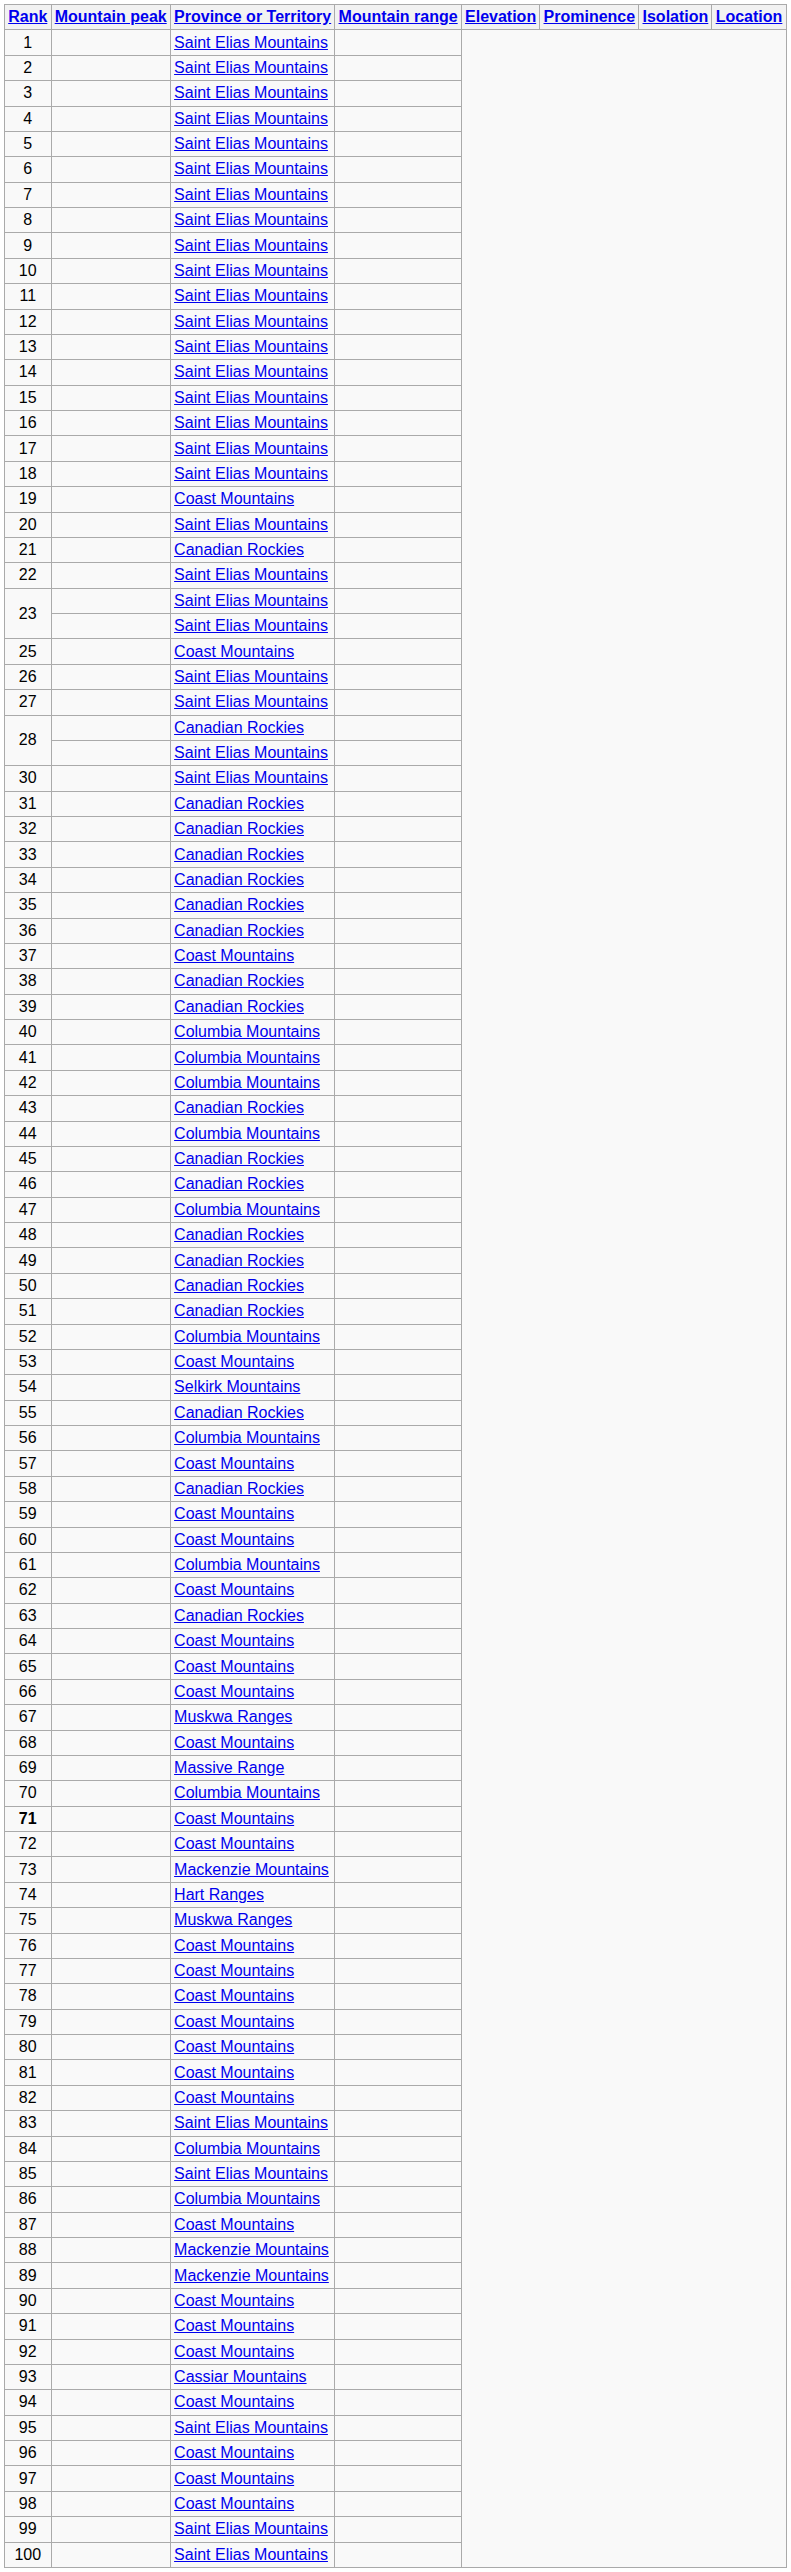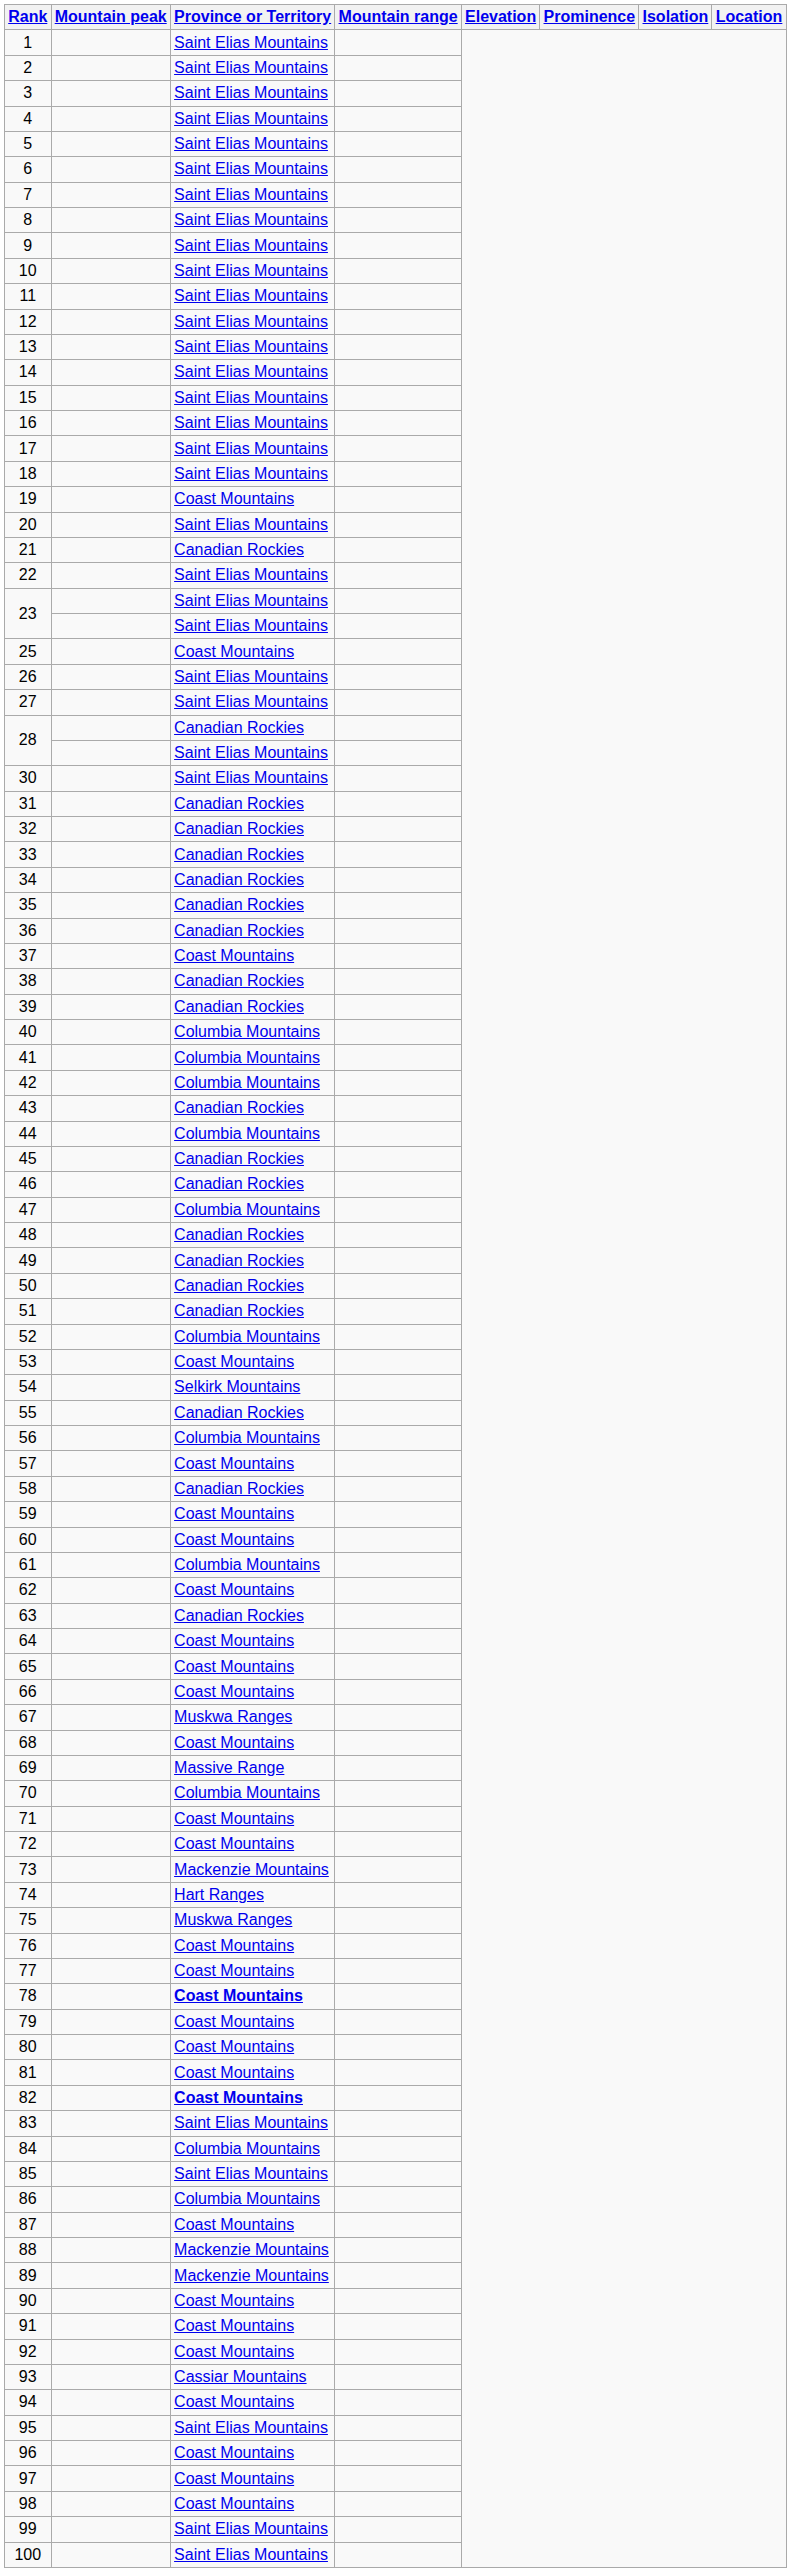(28, 1818) bold -> (28, 1818) normal
(234, 1996) normal -> (239, 1996) bold
(234, 2097) normal -> (239, 2097) bold
